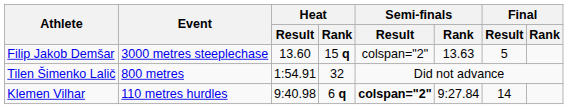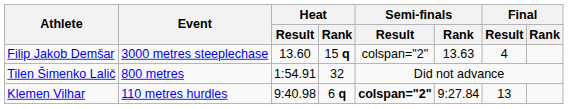(504, 54) 5 -> (504, 54) 4
(504, 94) 14 -> (504, 94) 13
